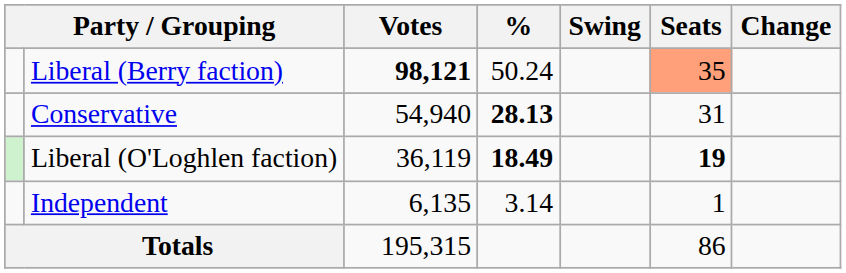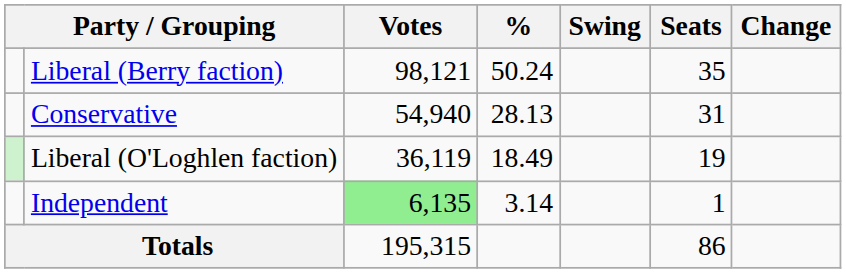(433, 70) bold -> (433, 70) normal
(712, 70) lightsalmon background -> (712, 70) no background
(522, 114) bold -> (522, 114) normal
(522, 158) bold -> (522, 158) normal
(712, 158) bold -> (712, 158) normal
(440, 202) no background -> (440, 202) lightgreen background
